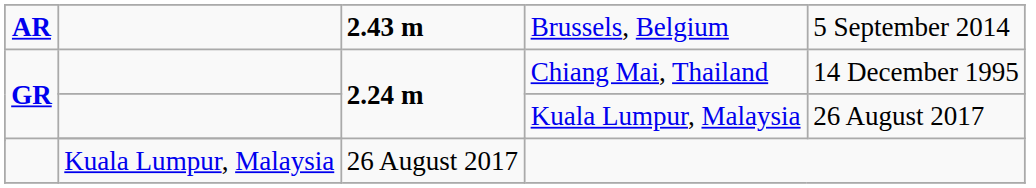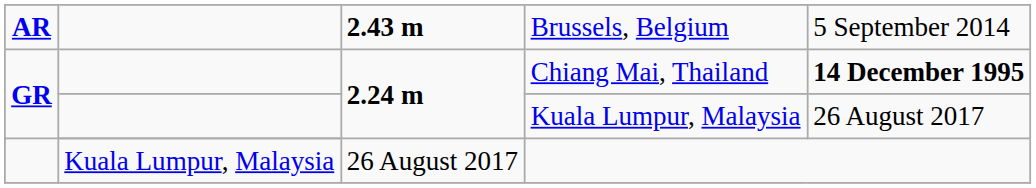(916, 71) normal -> (919, 71) bold
